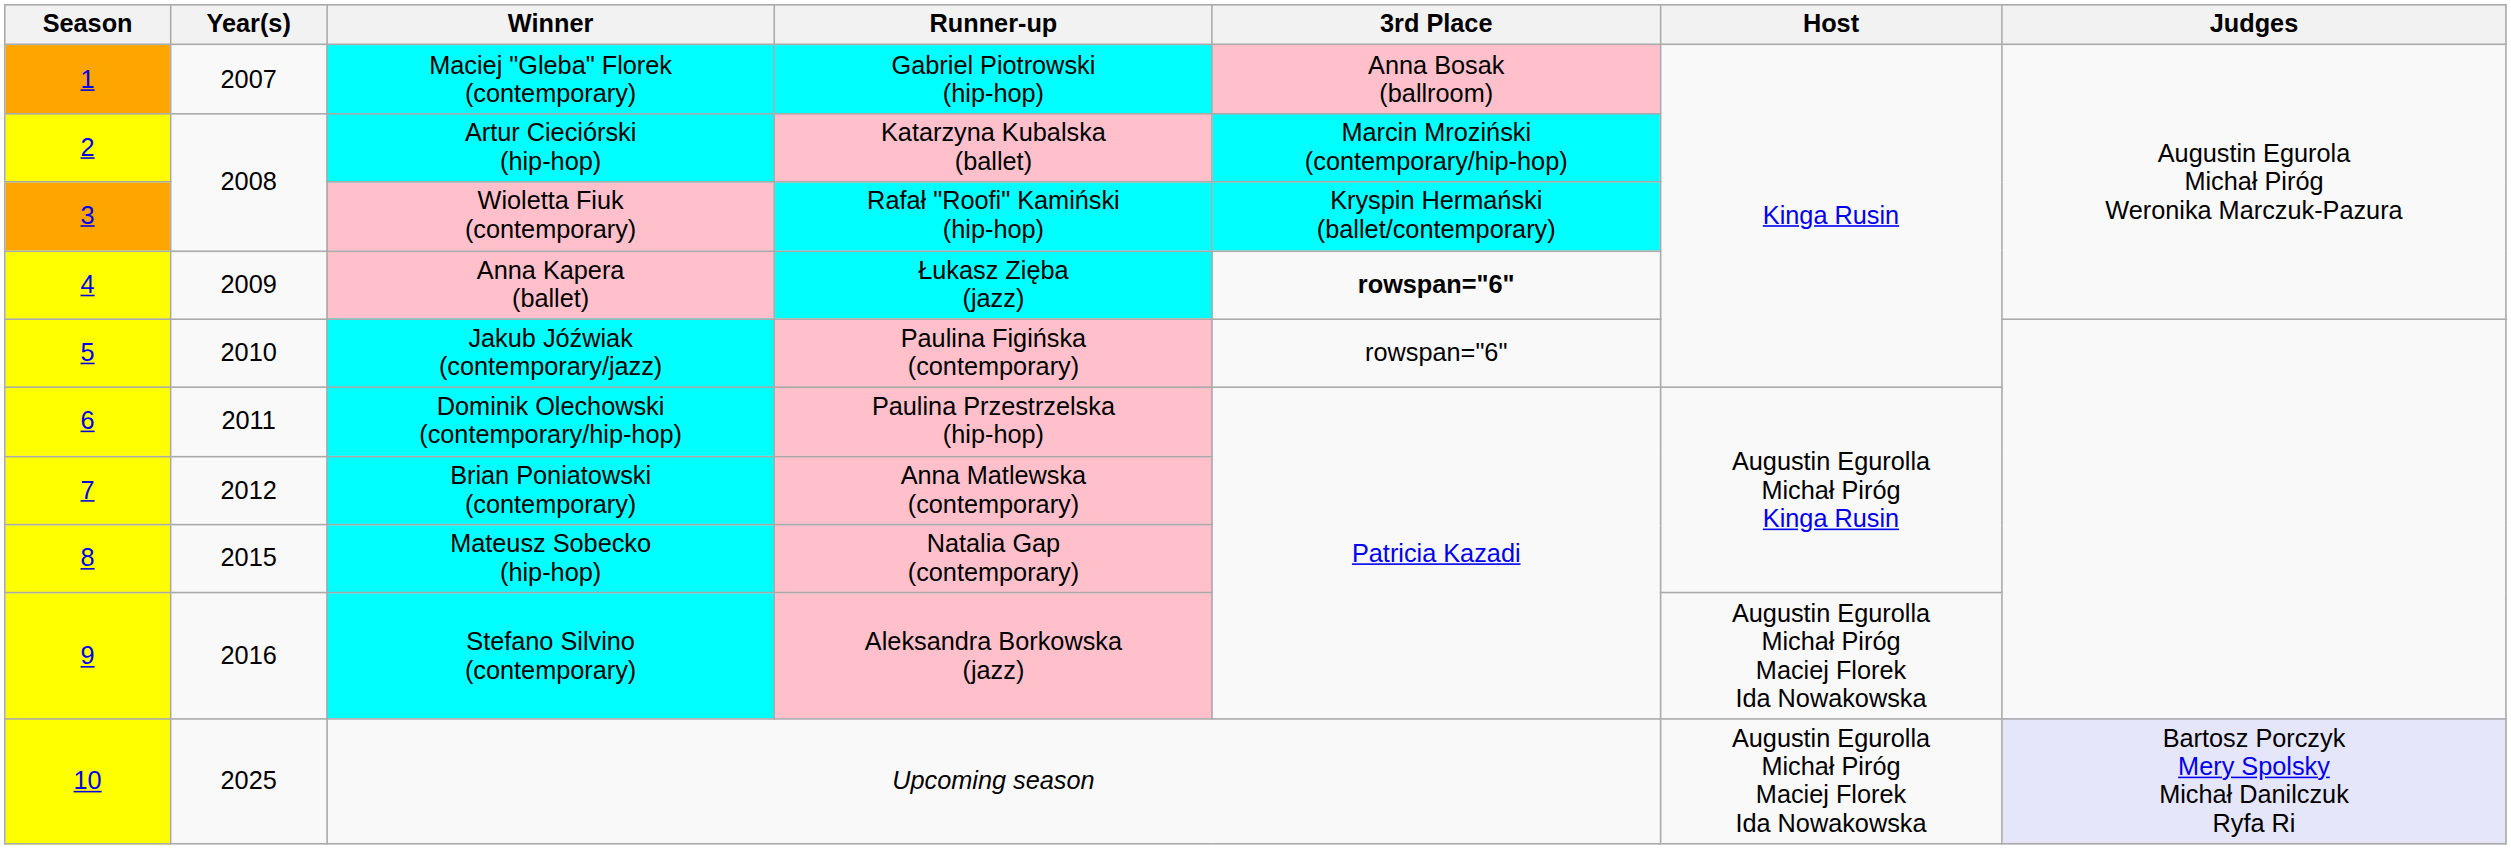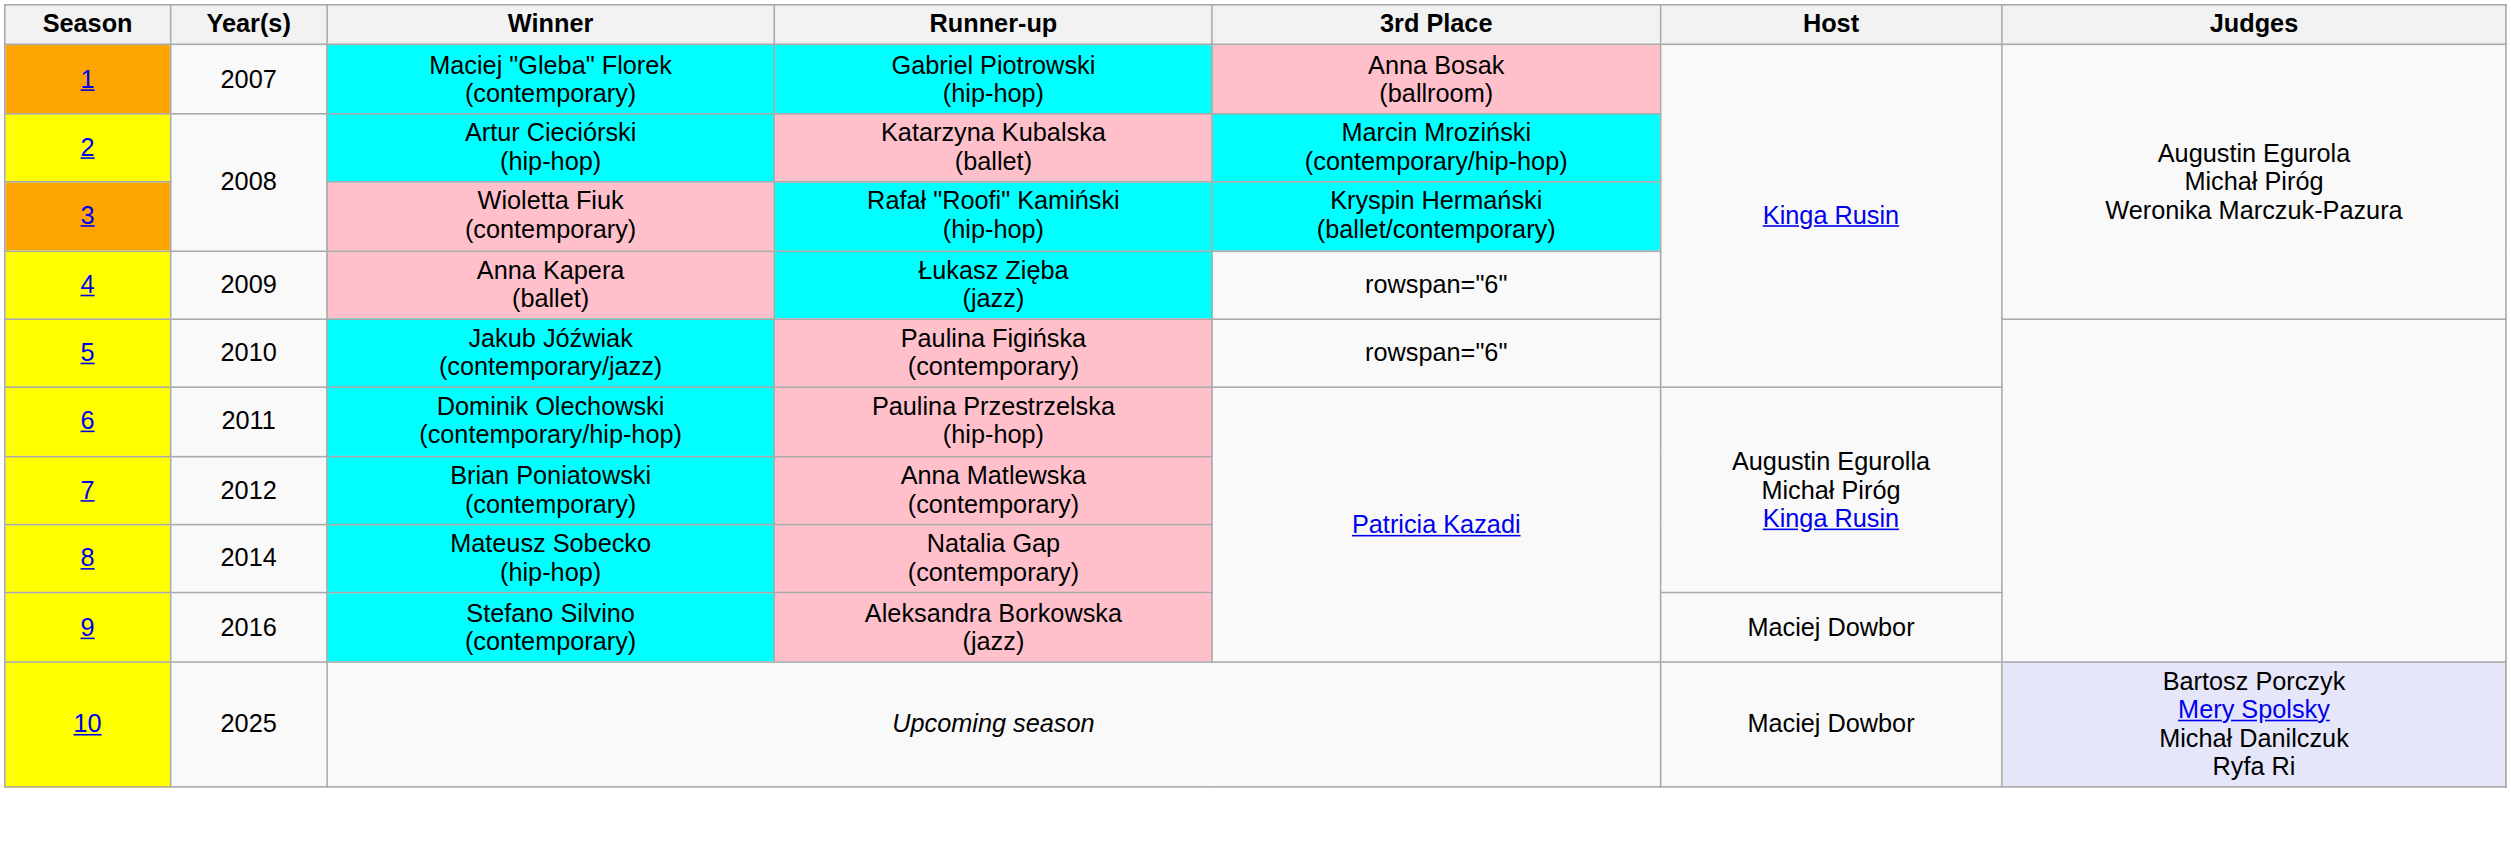(1436, 284) bold -> (1436, 284) normal
(249, 558) 2015 -> (249, 558) 2014
(1831, 655) Augustin Egurolla Michał Piróg Maciej Florek Ida Nowakowska -> (1831, 627) Maciej Dowbor
(1831, 780) Augustin Egurolla Michał Piróg Maciej Florek Ida Nowakowska -> (1831, 724) Maciej Dowbor
